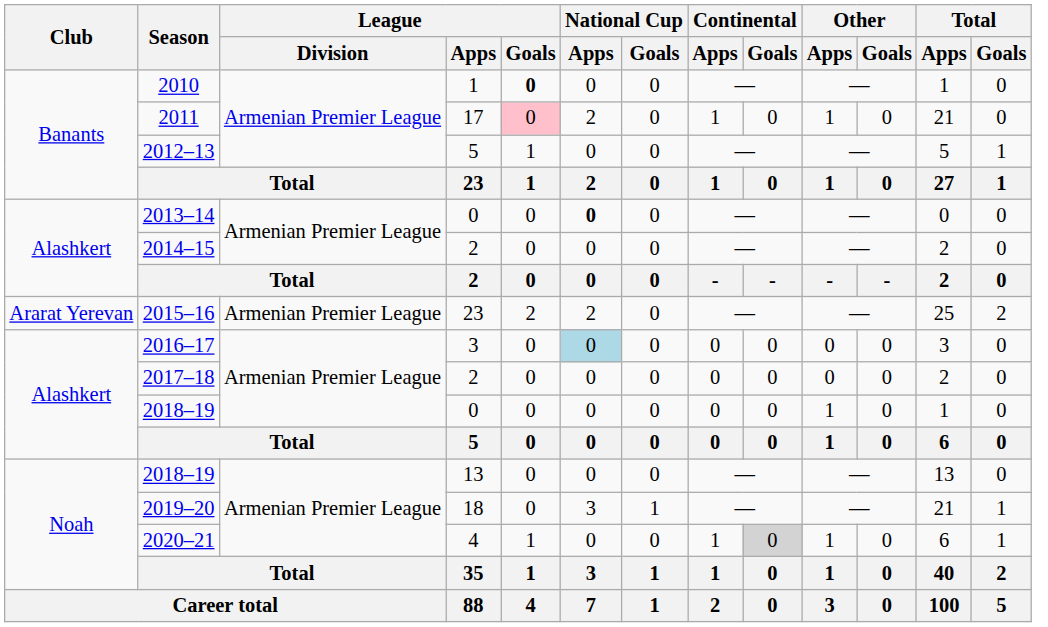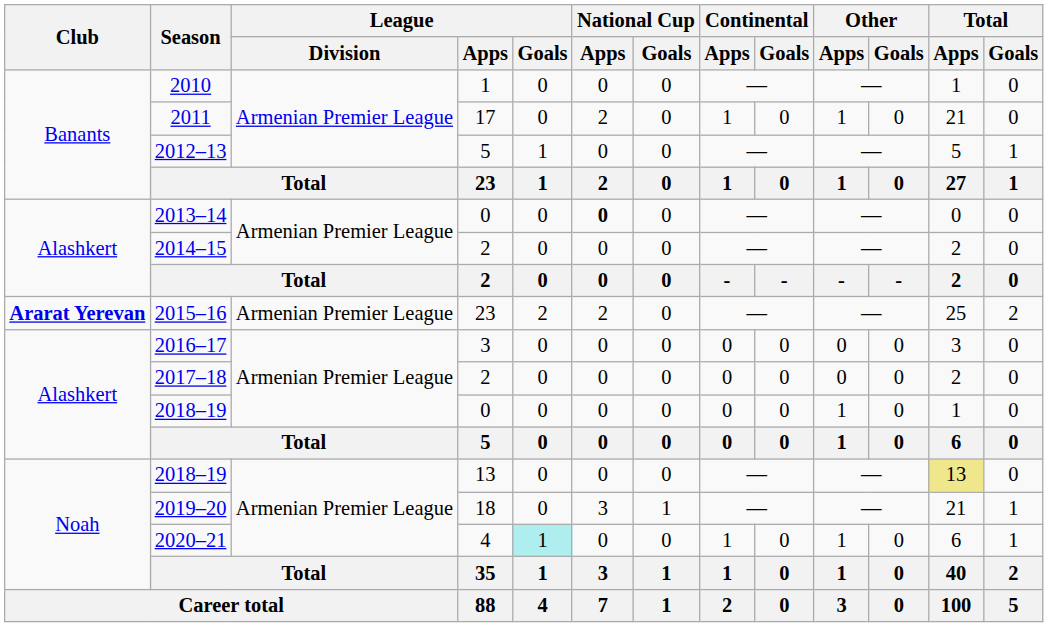(531, 85) bold -> (543, 85) normal
(531, 118) pink background -> (543, 118) no background
(71, 313) normal -> (77, 313) bold
(591, 345) lightblue background -> (603, 345) no background
(944, 475) no background -> (956, 475) khaki background
(531, 540) no background -> (543, 540) paleturquoise background
(772, 540) lightgrey background -> (784, 540) no background
